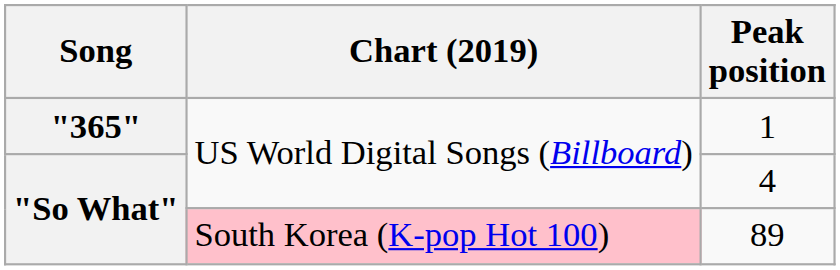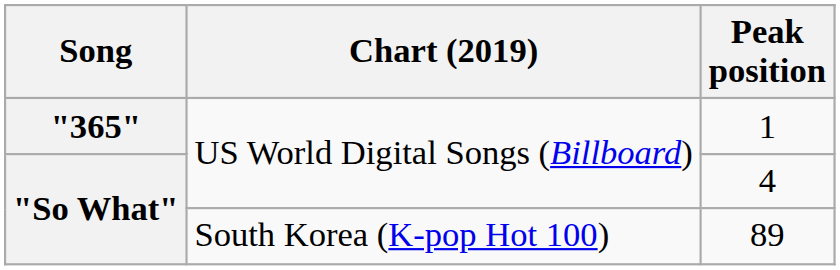(402, 235) pink background -> (402, 235) no background
